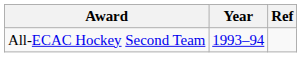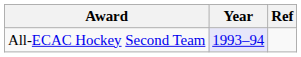(238, 39) no background -> (238, 39) lavender background
